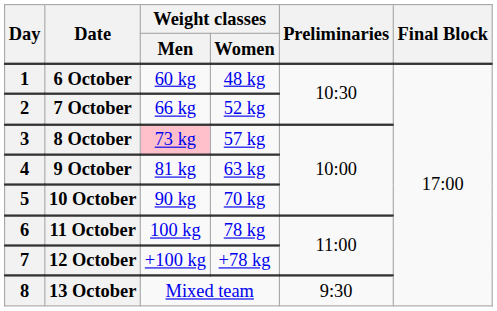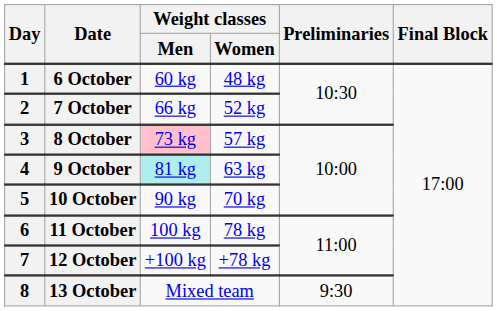(175, 169) no background -> (175, 169) paleturquoise background
